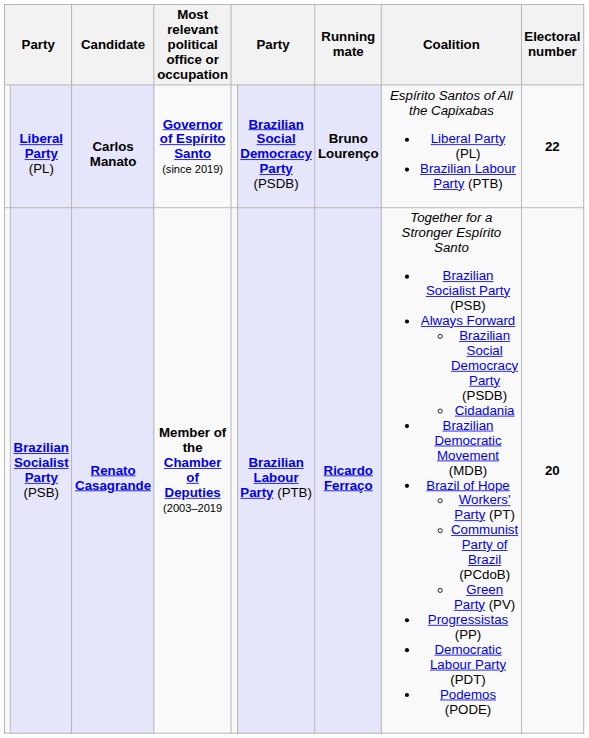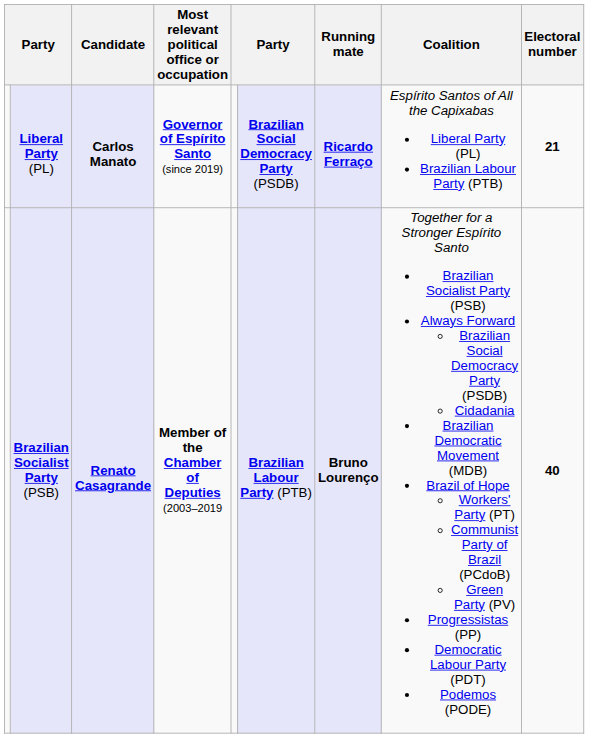(348, 146) Bruno Lourenço -> (348, 153) Ricardo Ferraço
(552, 146) 22 -> (552, 146) 21
(348, 477) Ricardo Ferraço -> (348, 470) Bruno Lourenço
(552, 470) 20 -> (552, 470) 40
